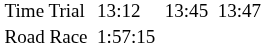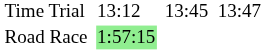(126, 37) no background -> (126, 37) lightgreen background
